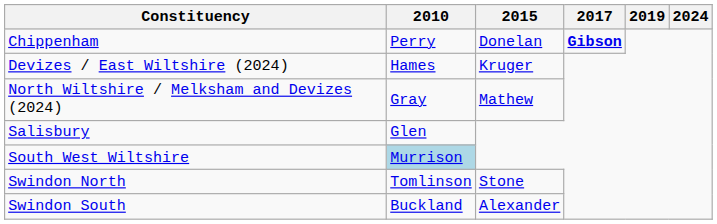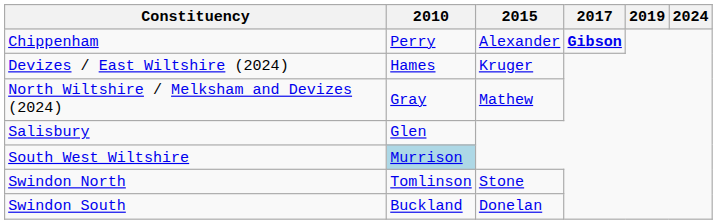(511, 41) Donelan -> (520, 41) Alexander
(520, 206) Alexander -> (511, 206) Donelan
